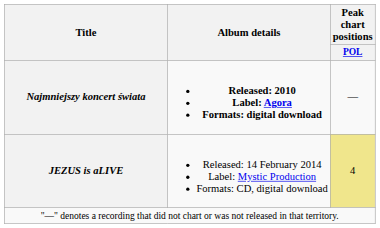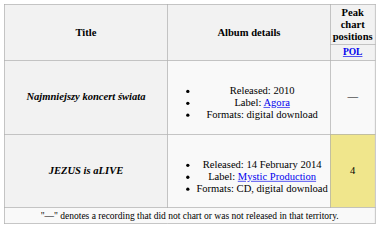(249, 103) bold -> (249, 103) normal
